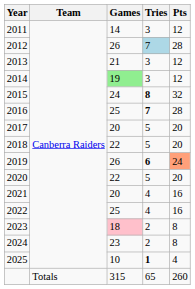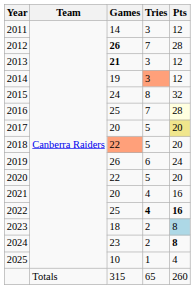(115, 45) normal -> (115, 45) bold
(148, 45) lightblue background -> (148, 45) no background
(115, 62) normal -> (115, 62) bold
(115, 78) lightgreen background -> (115, 78) no background
(148, 78) no background -> (148, 78) lightsalmon background
(148, 95) bold -> (148, 95) normal
(148, 111) bold -> (148, 111) normal
(177, 111) no background -> (177, 111) lightyellow background
(177, 128) no background -> (177, 128) khaki background
(115, 144) no background -> (115, 144) lightsalmon background
(148, 161) bold -> (148, 161) normal
(177, 161) lightsalmon background -> (177, 161) no background
(148, 210) normal -> (148, 210) bold
(177, 210) normal -> (177, 210) bold
(115, 227) pink background -> (115, 227) no background
(175, 227) no background -> (175, 227) lightblue background
(175, 243) normal -> (175, 243) bold
(148, 260) bold -> (148, 260) normal
